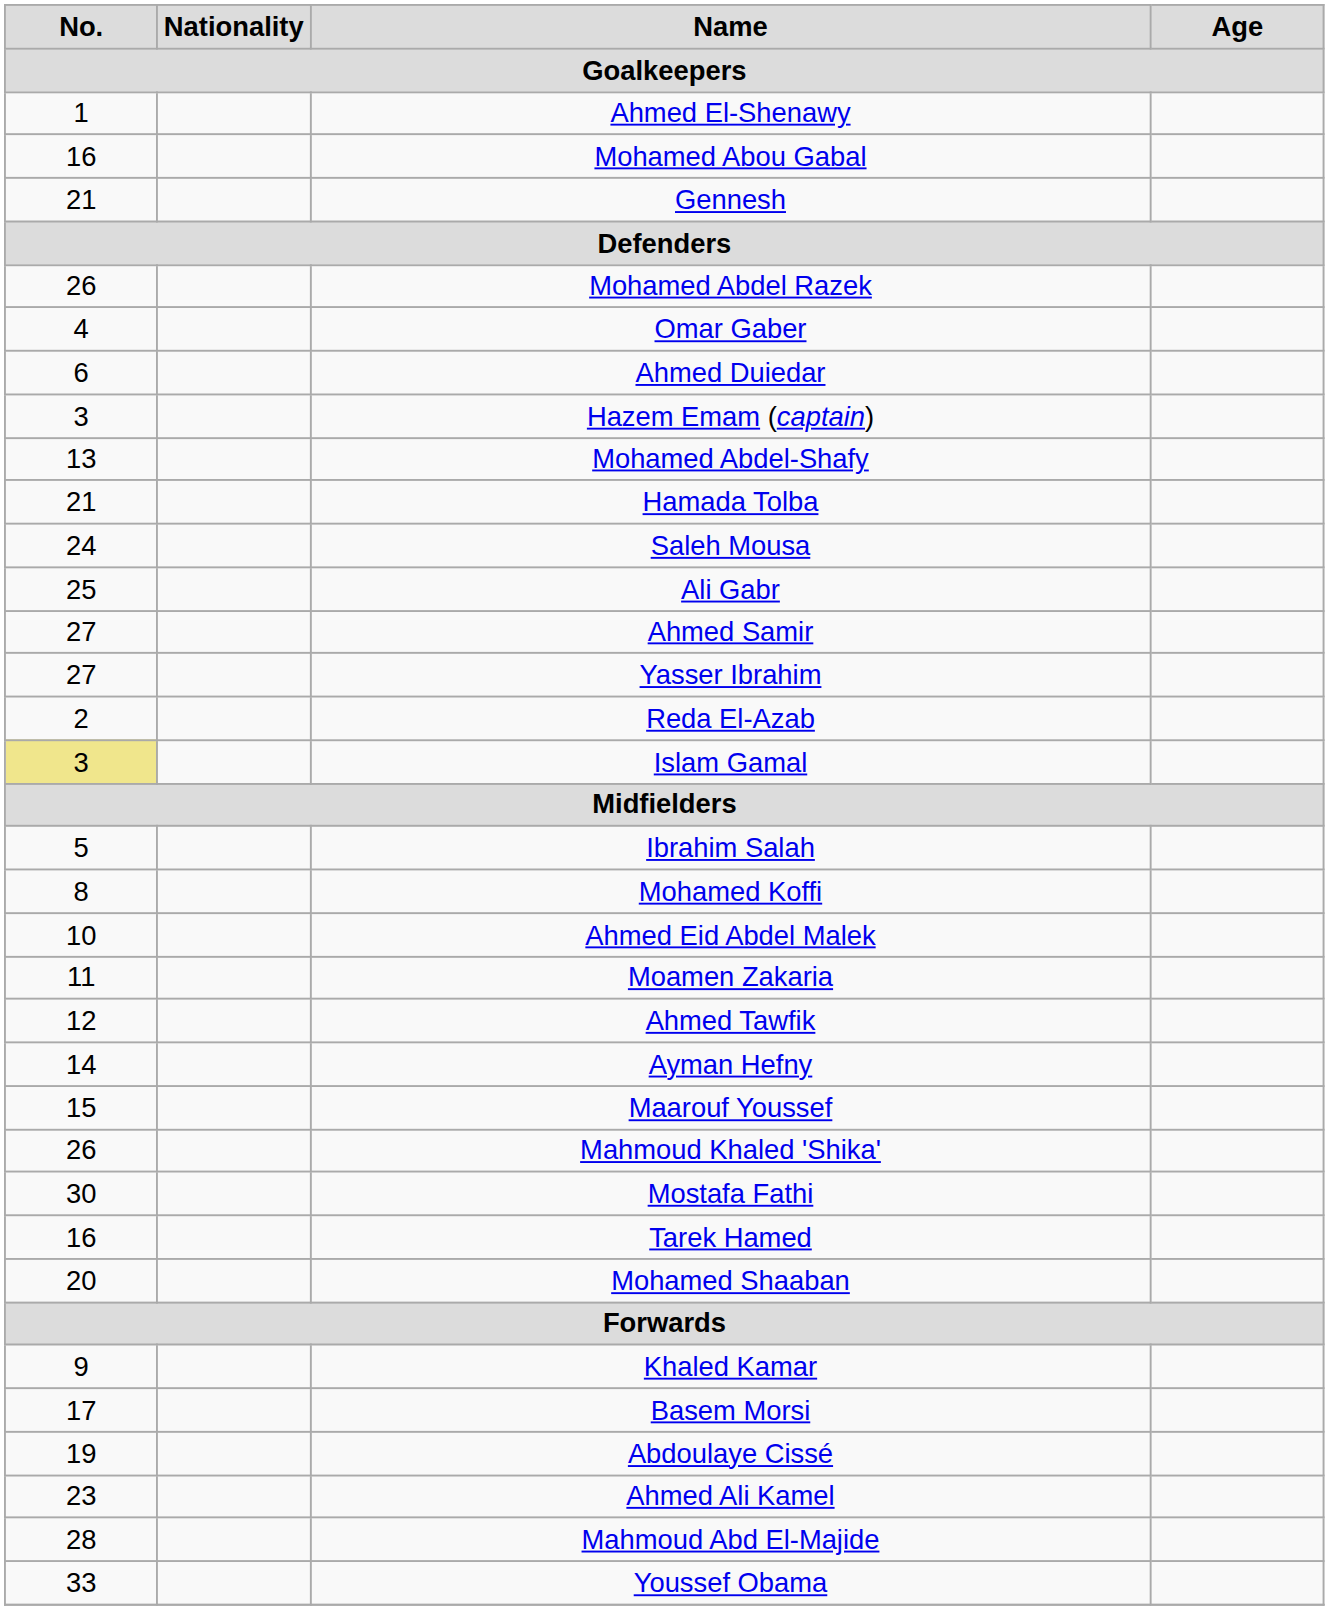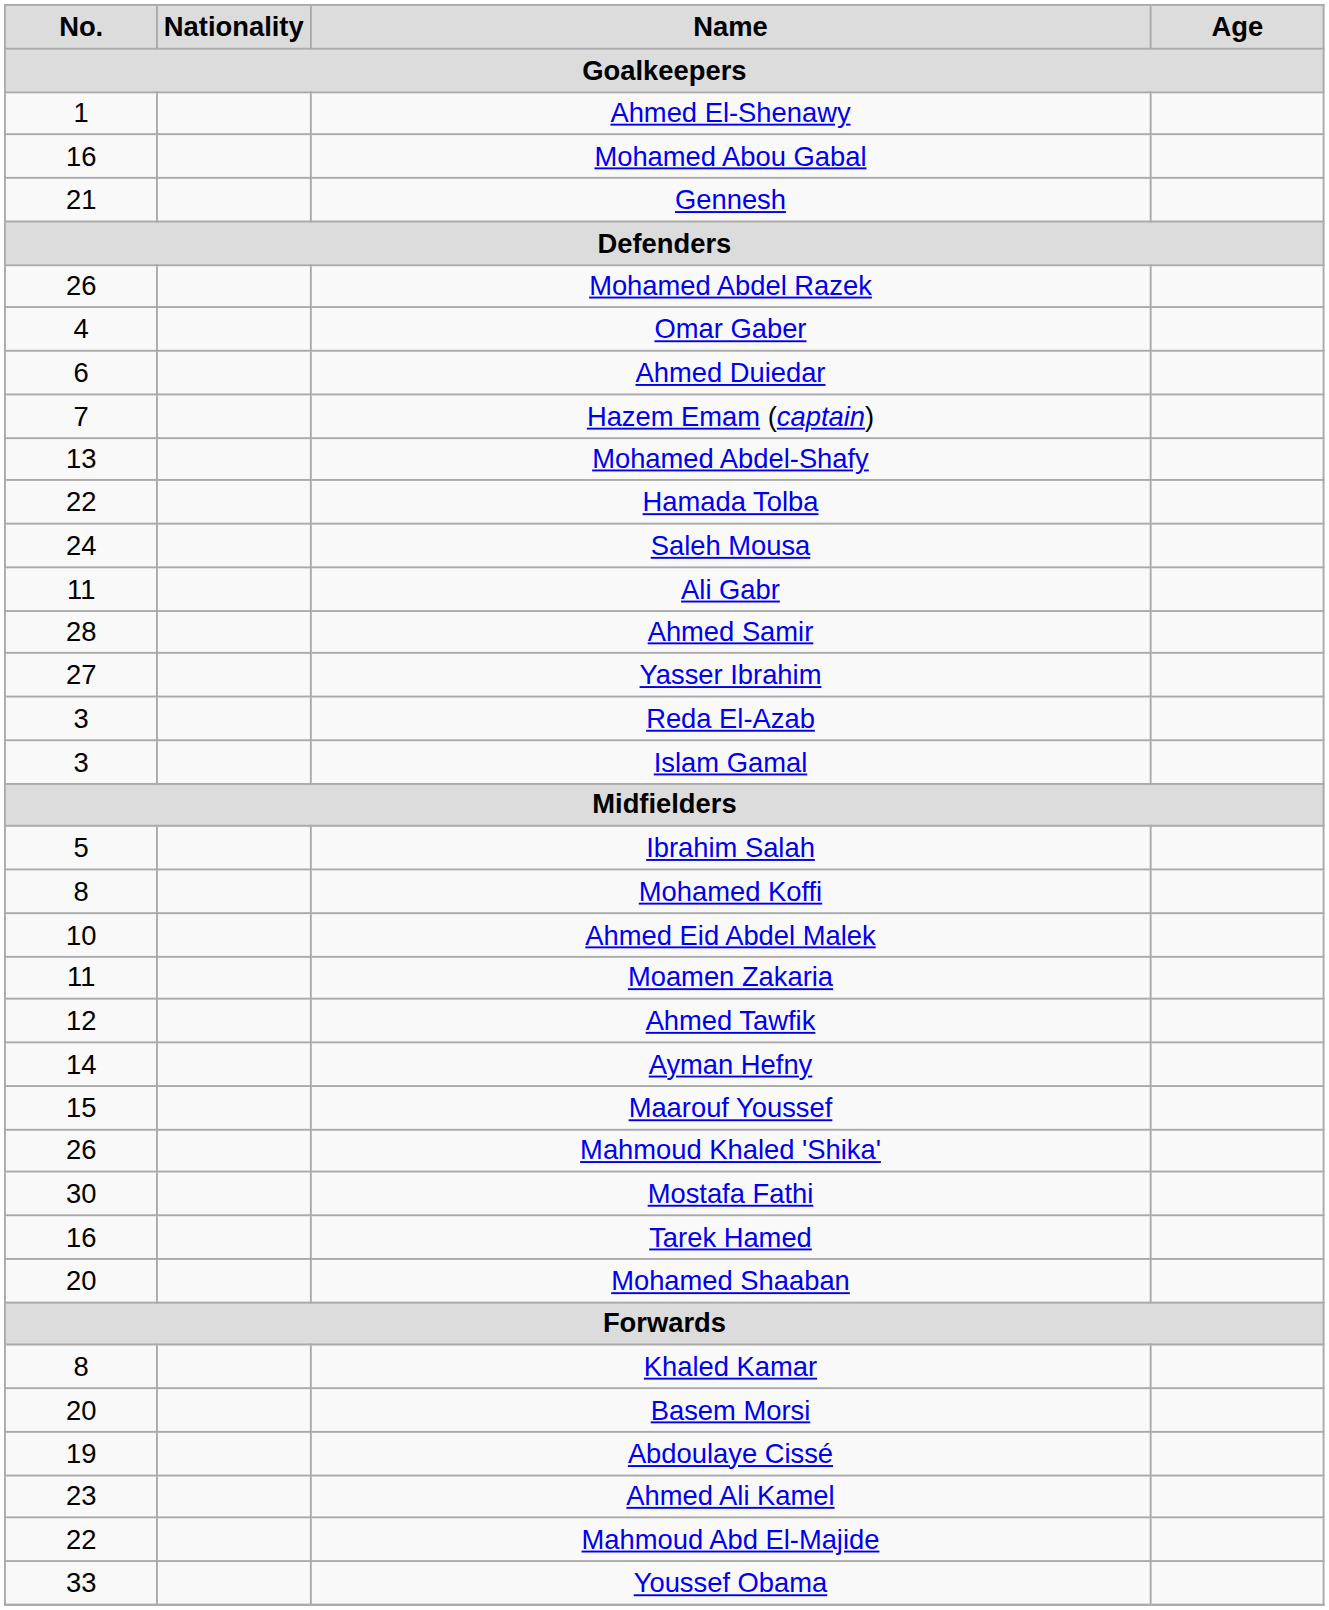(81, 416) 3 -> (81, 416) 7
(81, 502) 21 -> (81, 502) 22
(81, 589) 25 -> (81, 589) 11
(81, 632) 27 -> (81, 632) 28
(81, 719) 2 -> (81, 719) 3
(81, 762) khaki background -> (81, 762) no background
(81, 1367) 9 -> (81, 1367) 8
(81, 1410) 17 -> (81, 1410) 20
(81, 1540) 28 -> (81, 1540) 22
